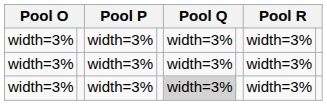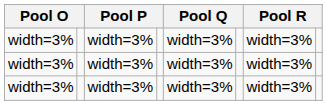(200, 87) lightgrey background -> (200, 87) no background
